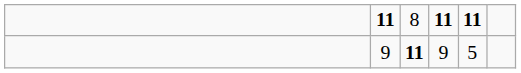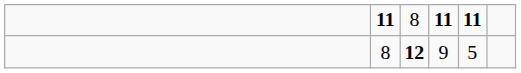(385, 51) 9 -> (385, 51) 8
(414, 51) 11 -> (414, 51) 12
